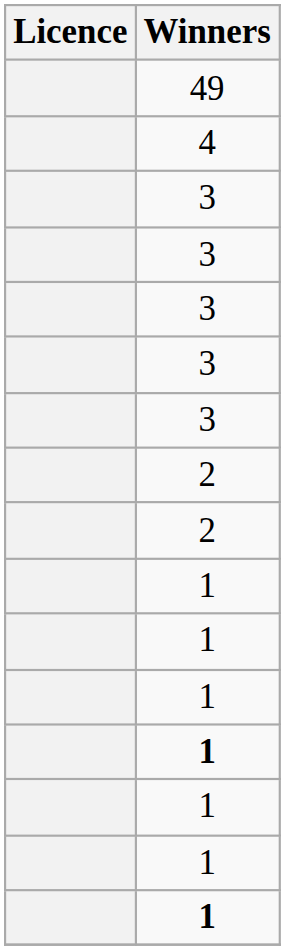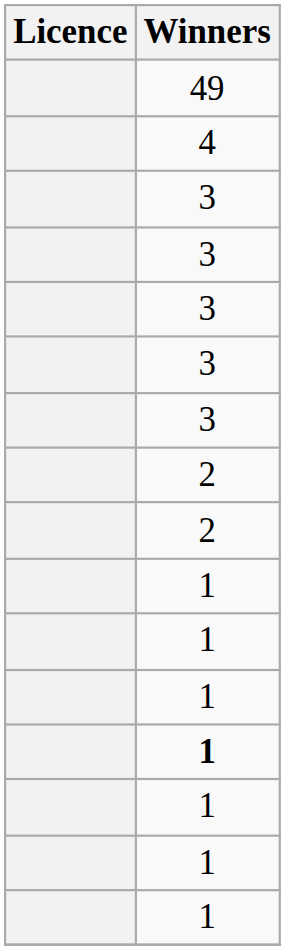(207, 917) bold -> (207, 917) normal
